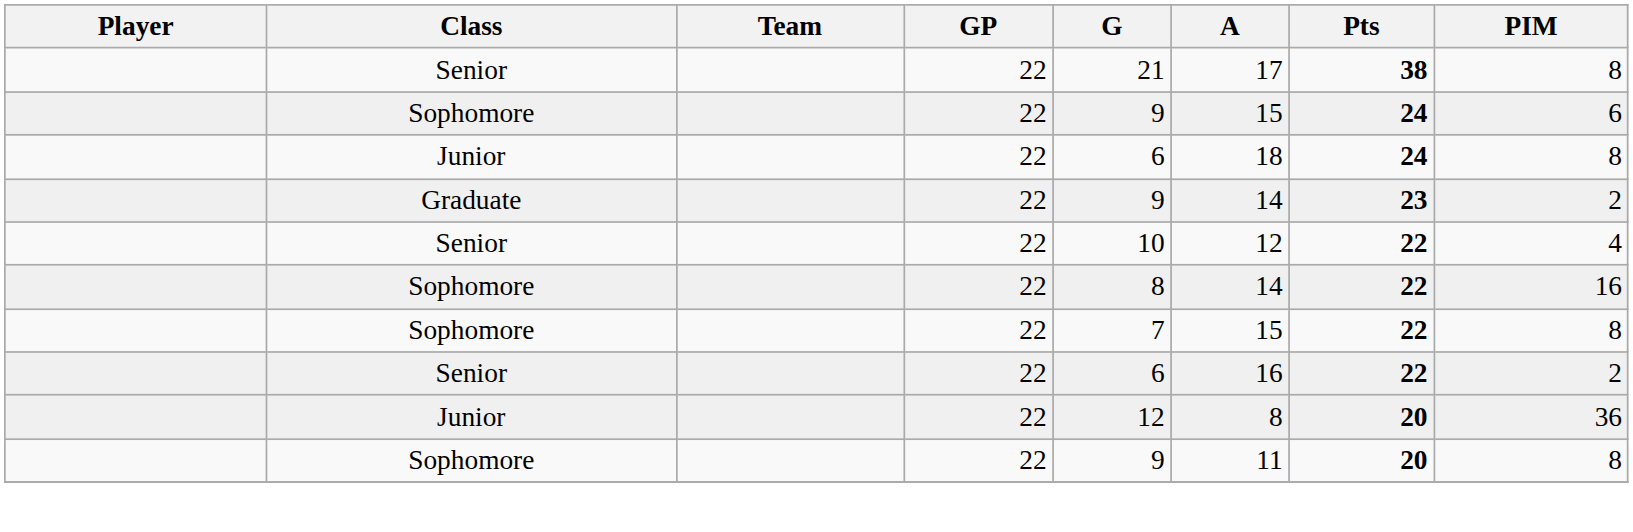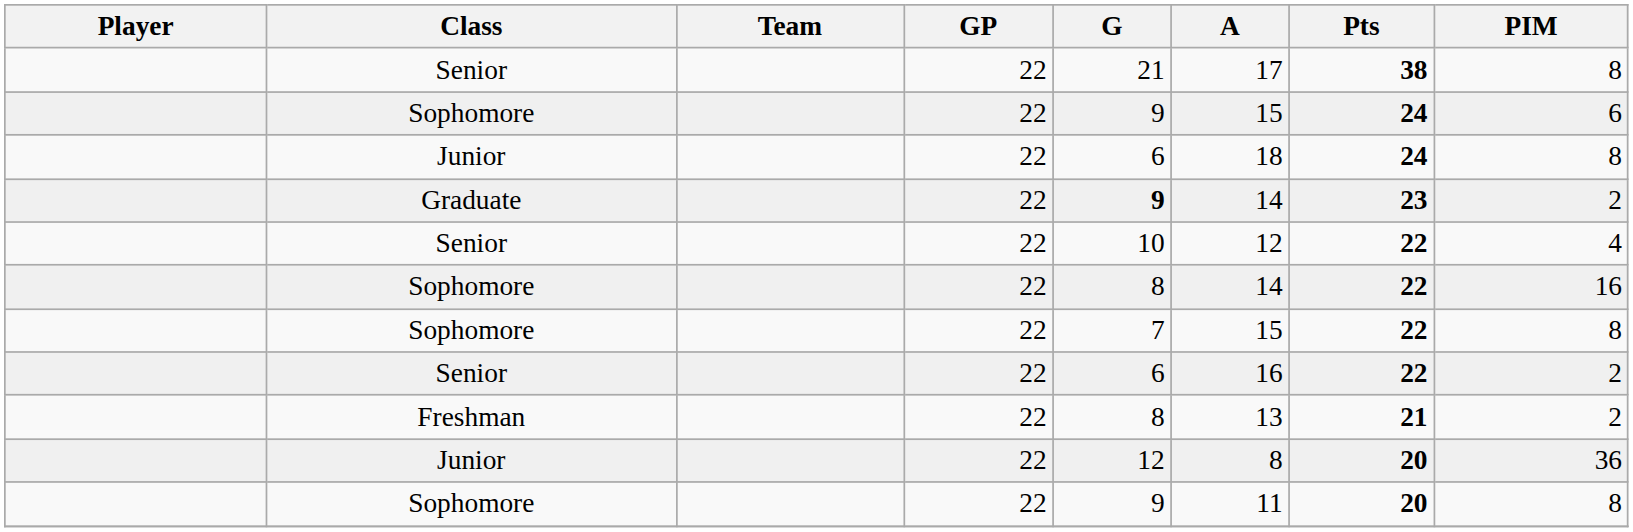(1158, 199) normal -> (1158, 199) bold
+ row: (136, 417)
